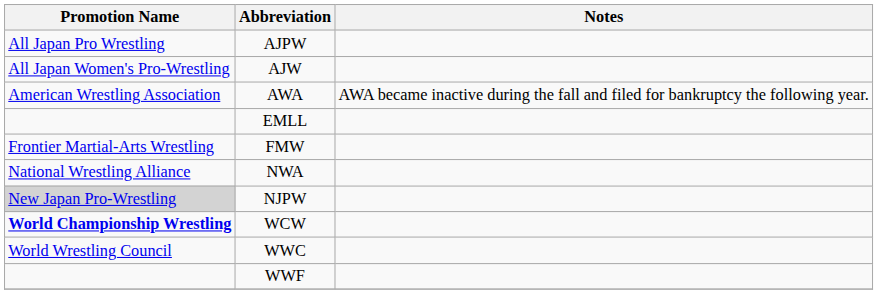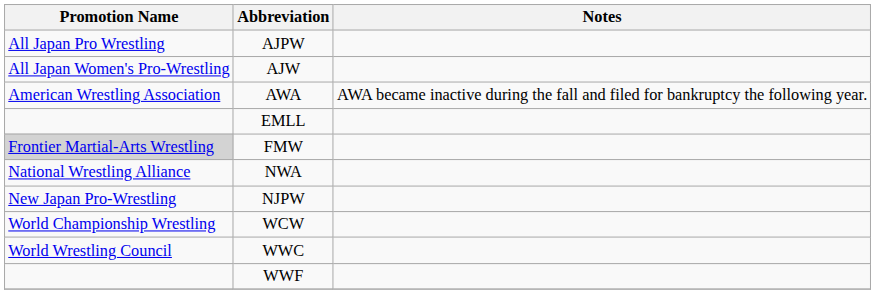(111, 146) no background -> (111, 146) lightgrey background
(92, 198) lightgrey background -> (92, 198) no background
(120, 224) bold -> (112, 224) normal
